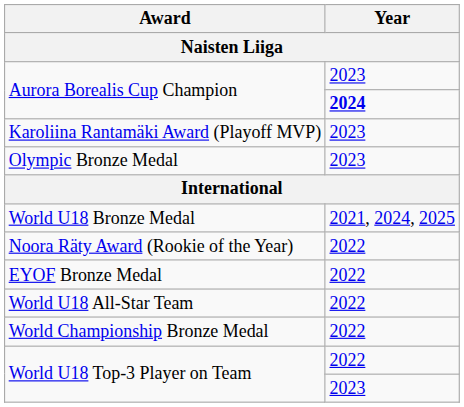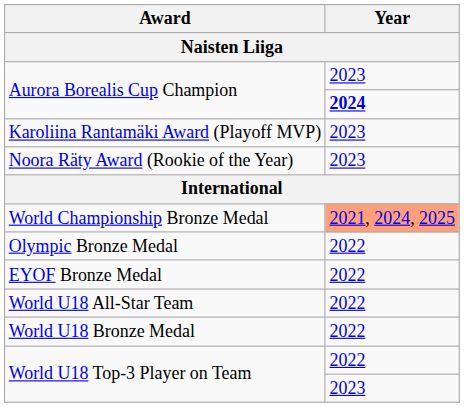(93, 160) Olympic Bronze Medal -> (151, 160) Noora Räty Award (Rookie of the Year)
(102, 217) World U18 Bronze Medal -> (139, 217) World Championship Bronze Medal
(392, 217) no background -> (392, 217) lightsalmon background
(151, 246) Noora Räty Award (Rookie of the Year) -> (93, 246) Olympic Bronze Medal
(139, 331) World Championship Bronze Medal -> (102, 331) World U18 Bronze Medal
